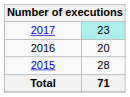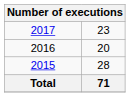(103, 30) paleturquoise background -> (103, 30) no background
